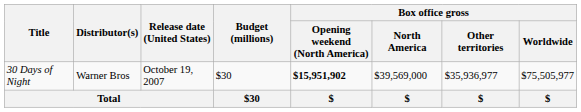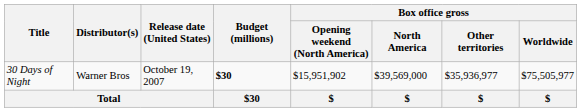(224, 76) normal -> (224, 76) bold
(319, 76) bold -> (319, 76) normal
